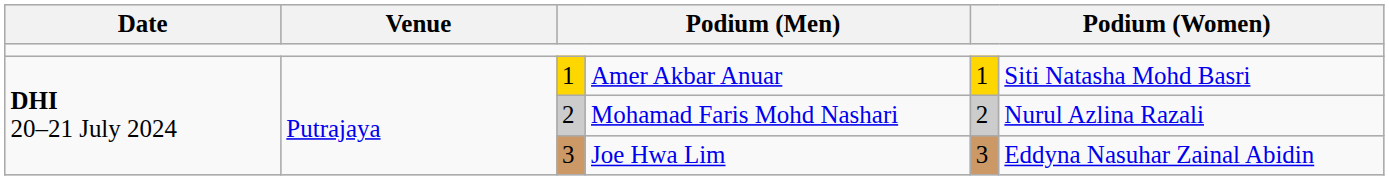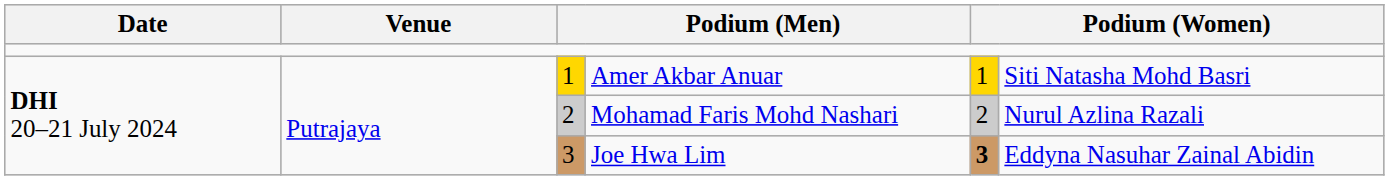(982, 154) normal -> (982, 154) bold
